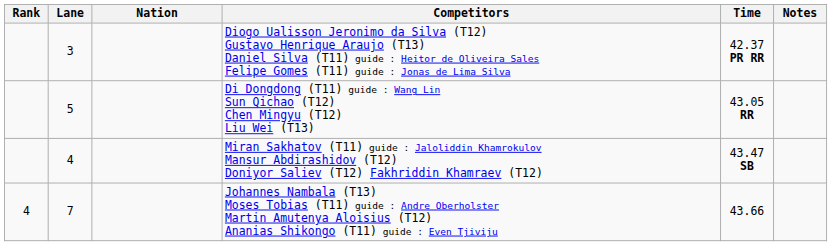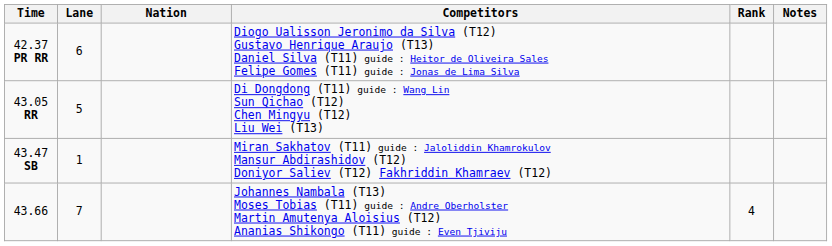columns swapped: (26, 14) <-> (747, 14)
(70, 52) 3 -> (79, 52) 6
(70, 161) 4 -> (79, 161) 1
